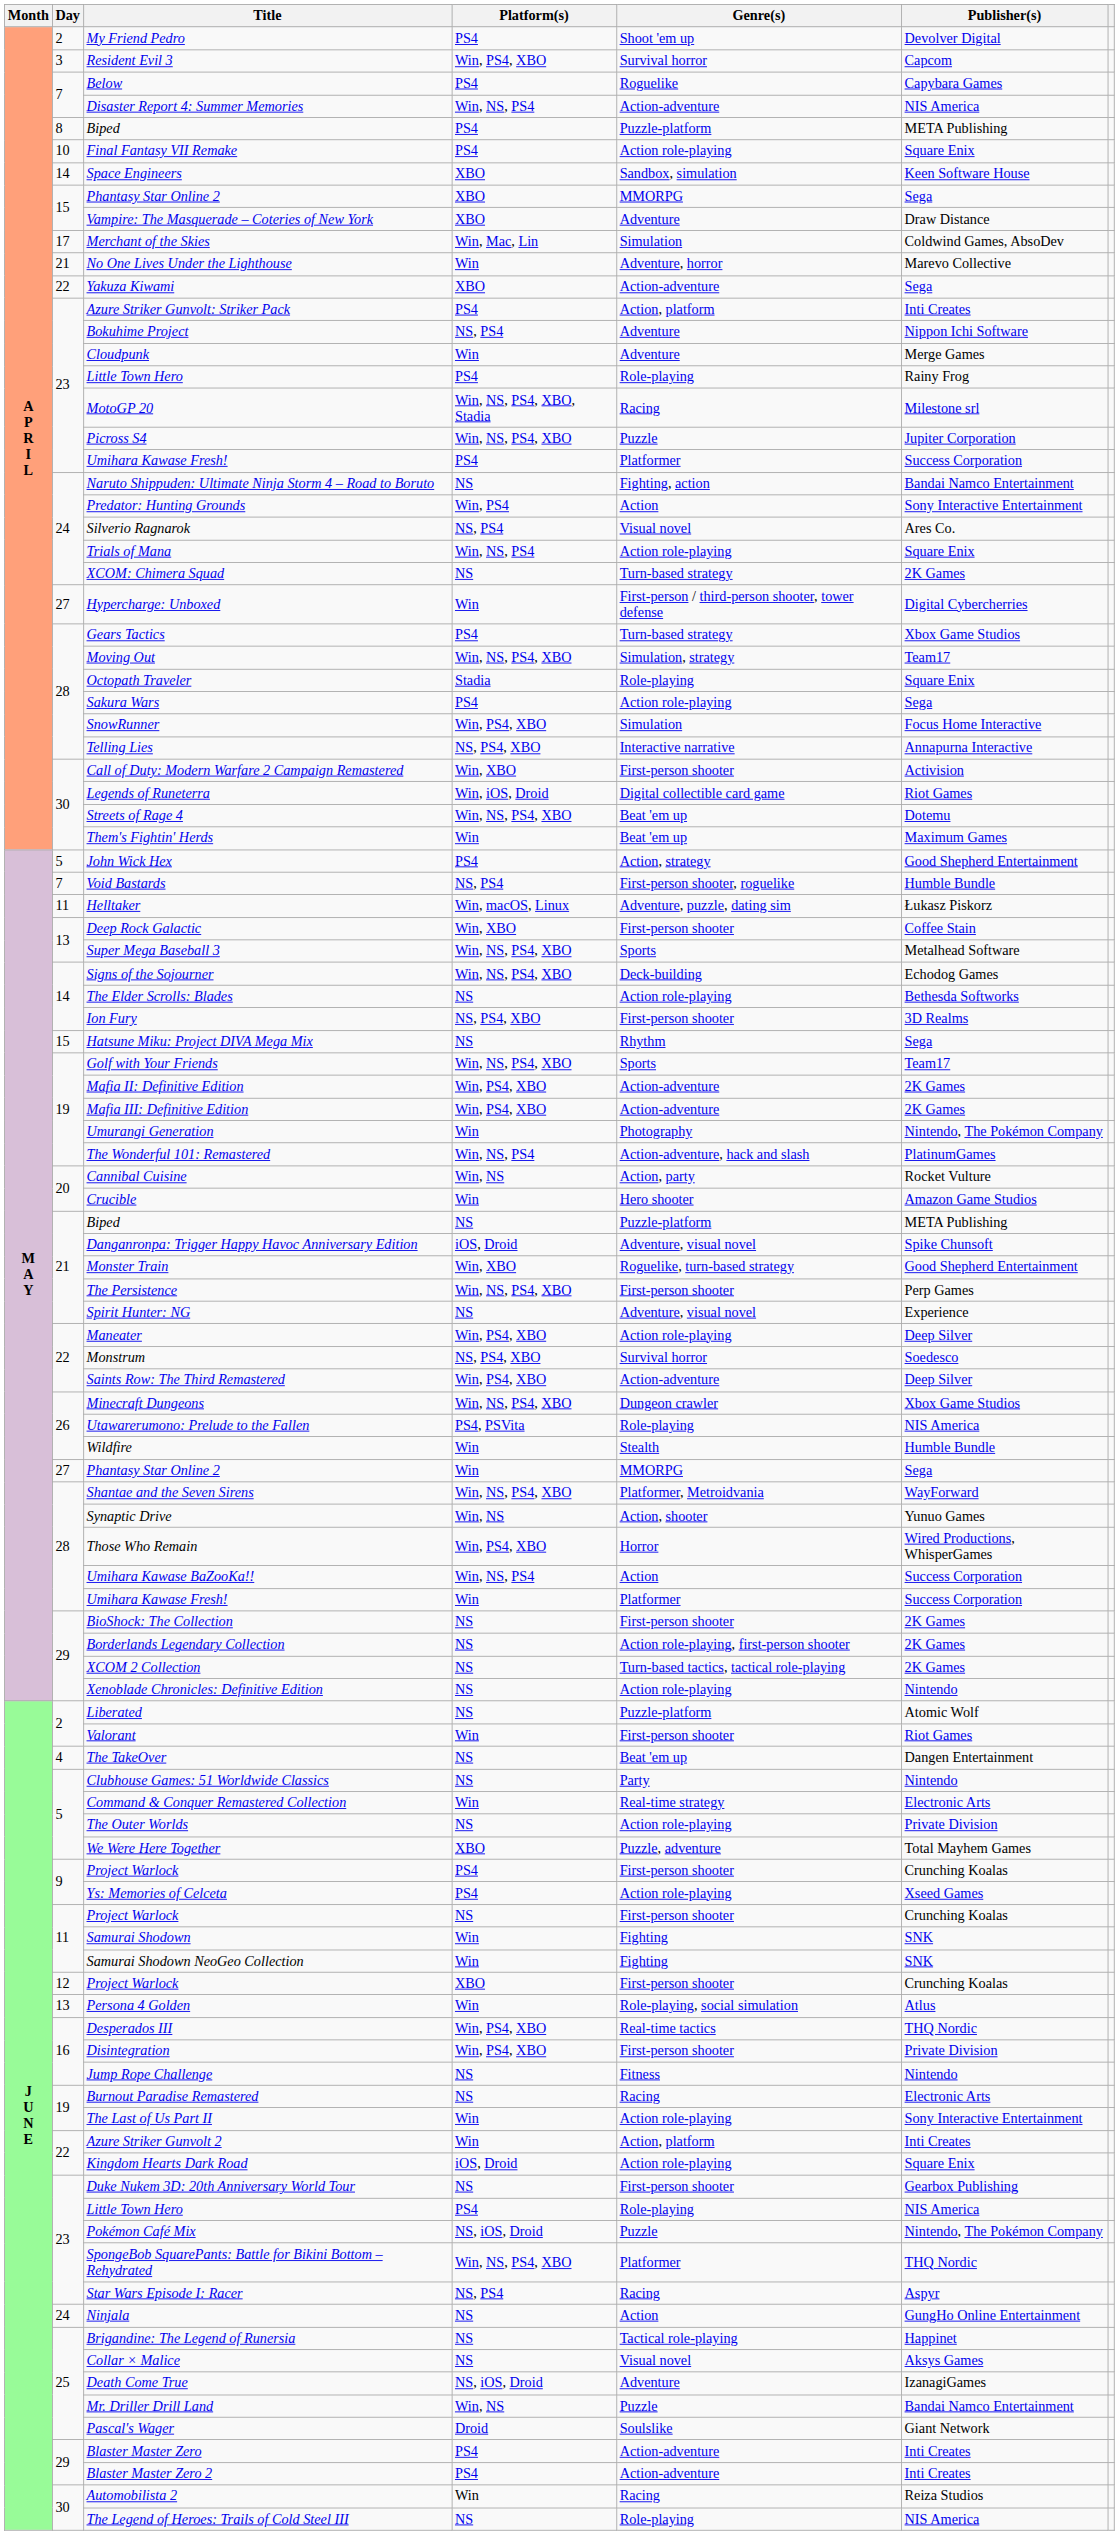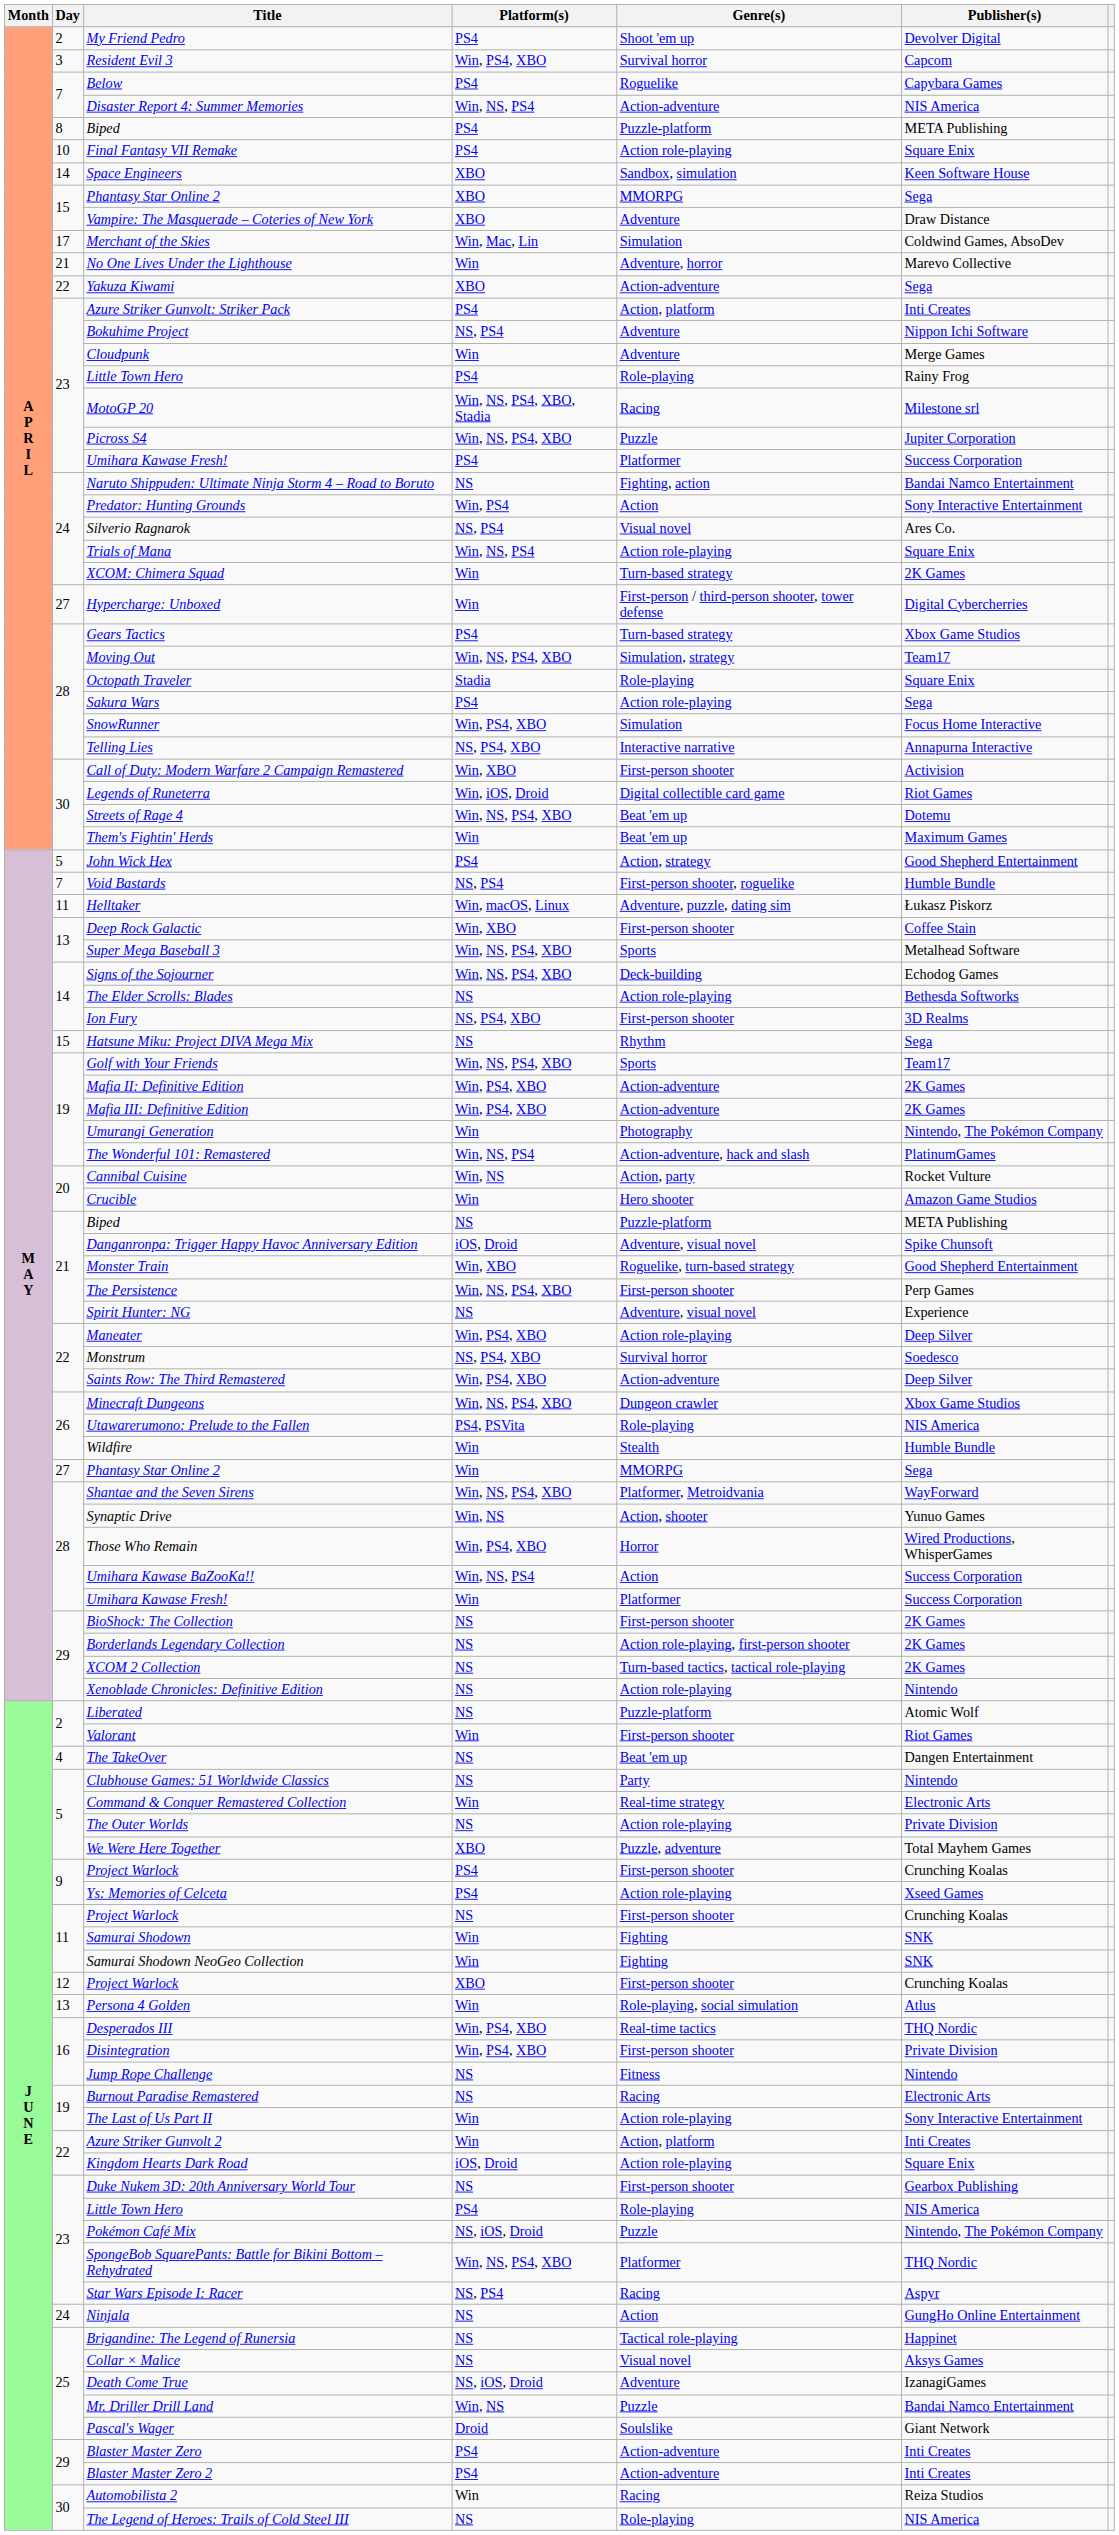(464, 573) NS -> (467, 573) Win
